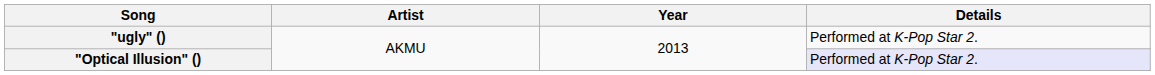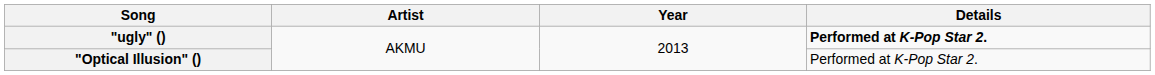(894, 37) normal -> (898, 37) bold
(894, 59) lavender background -> (894, 59) no background
